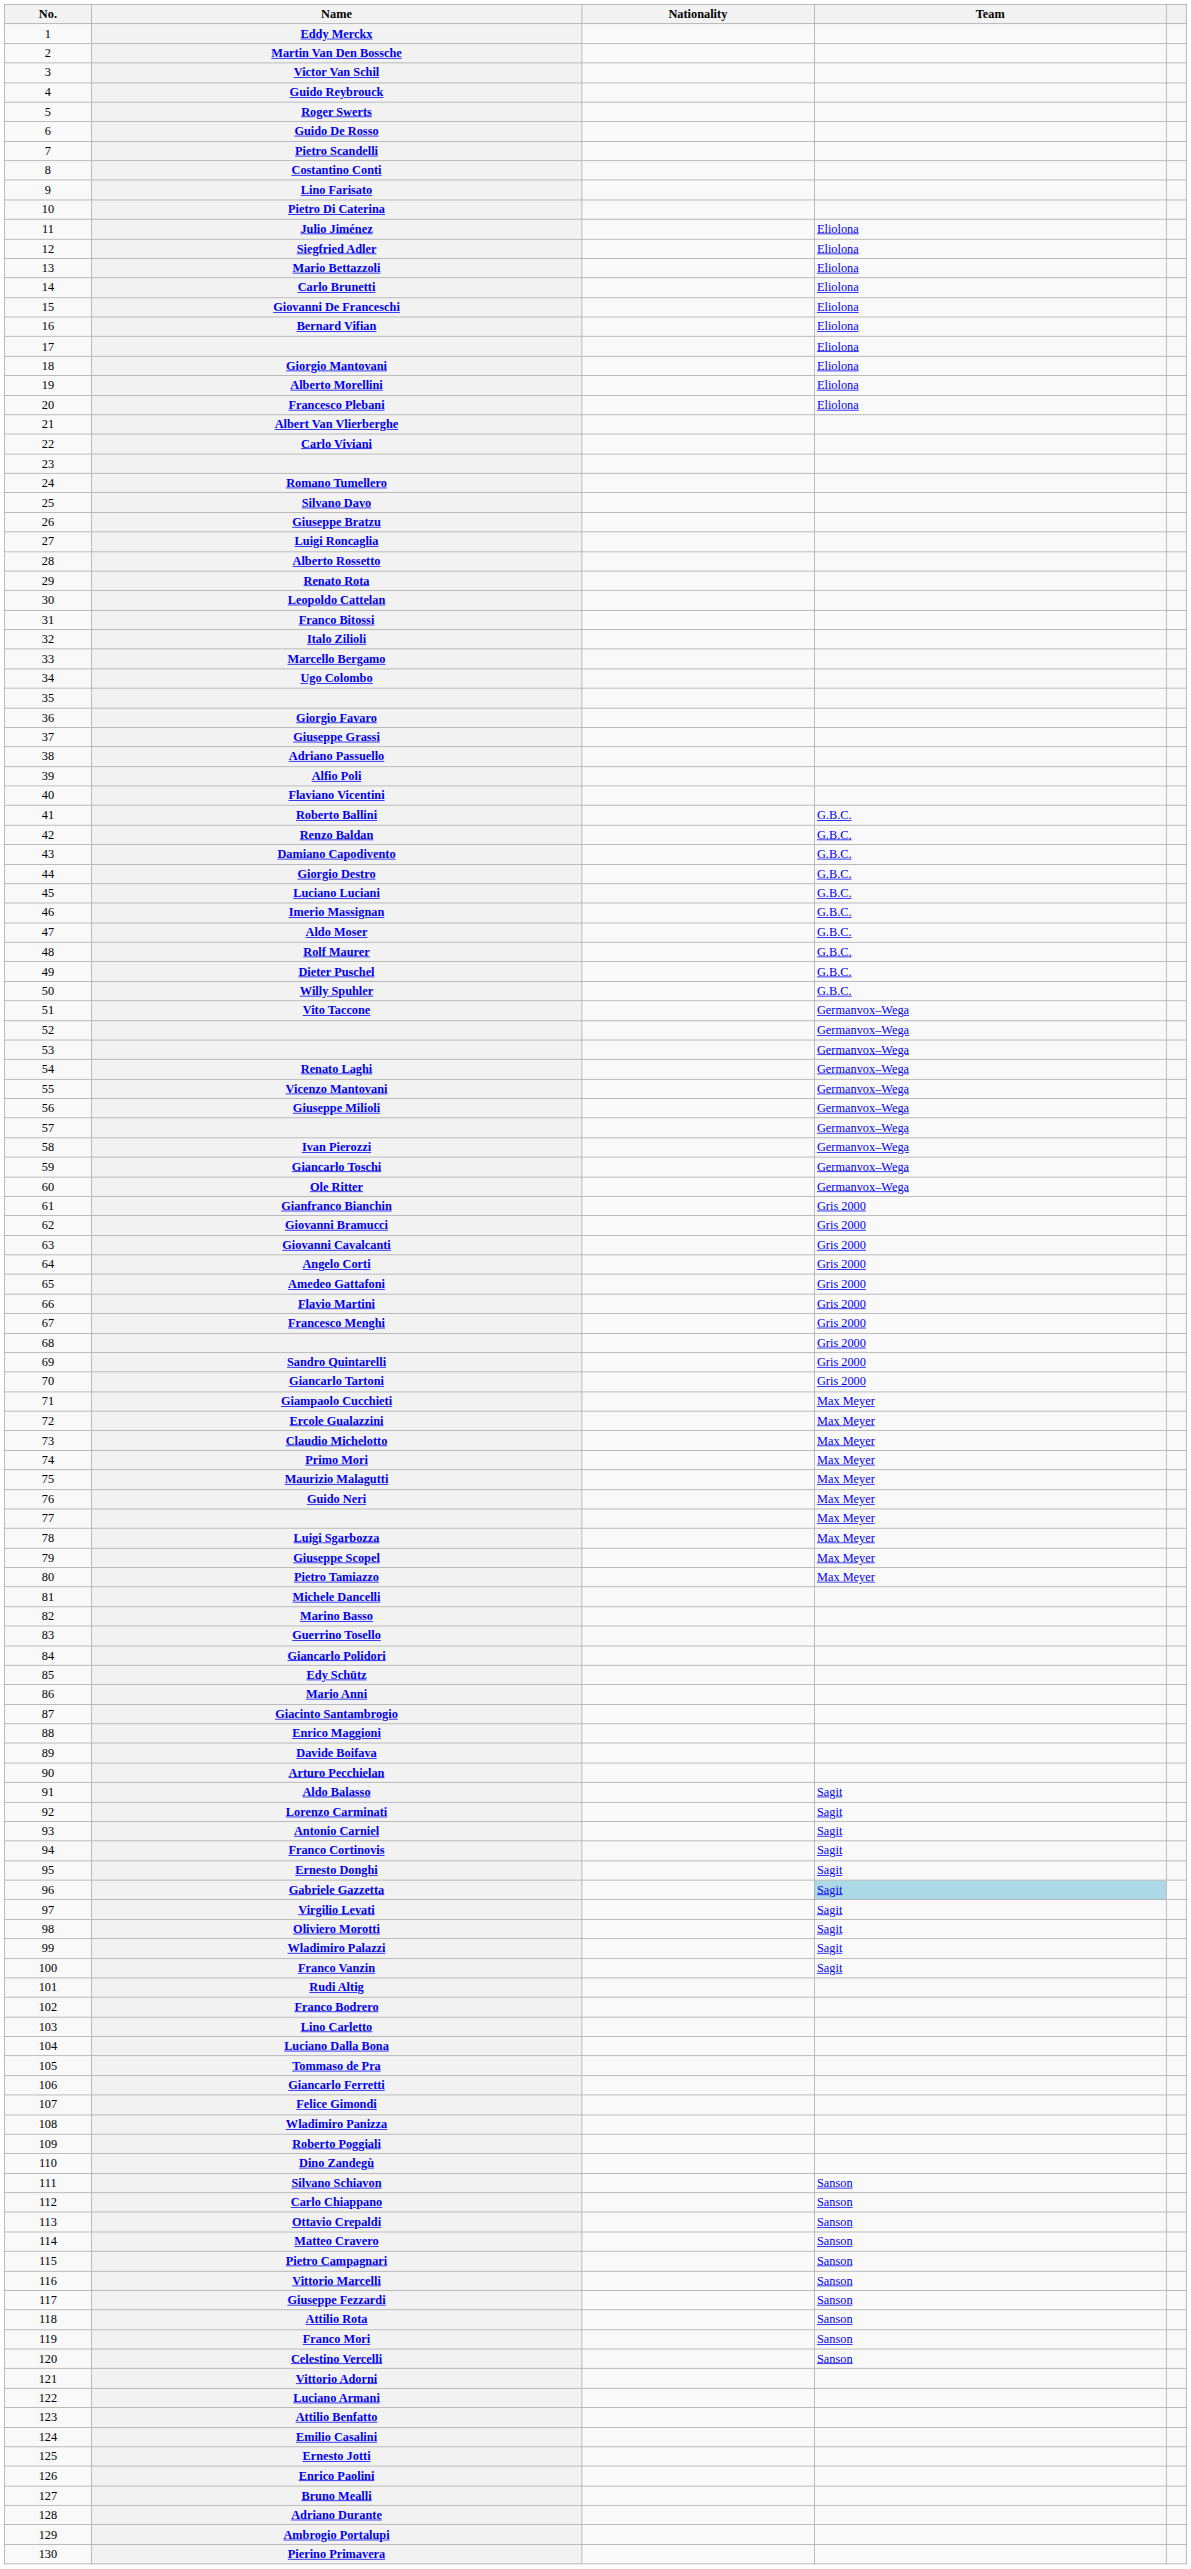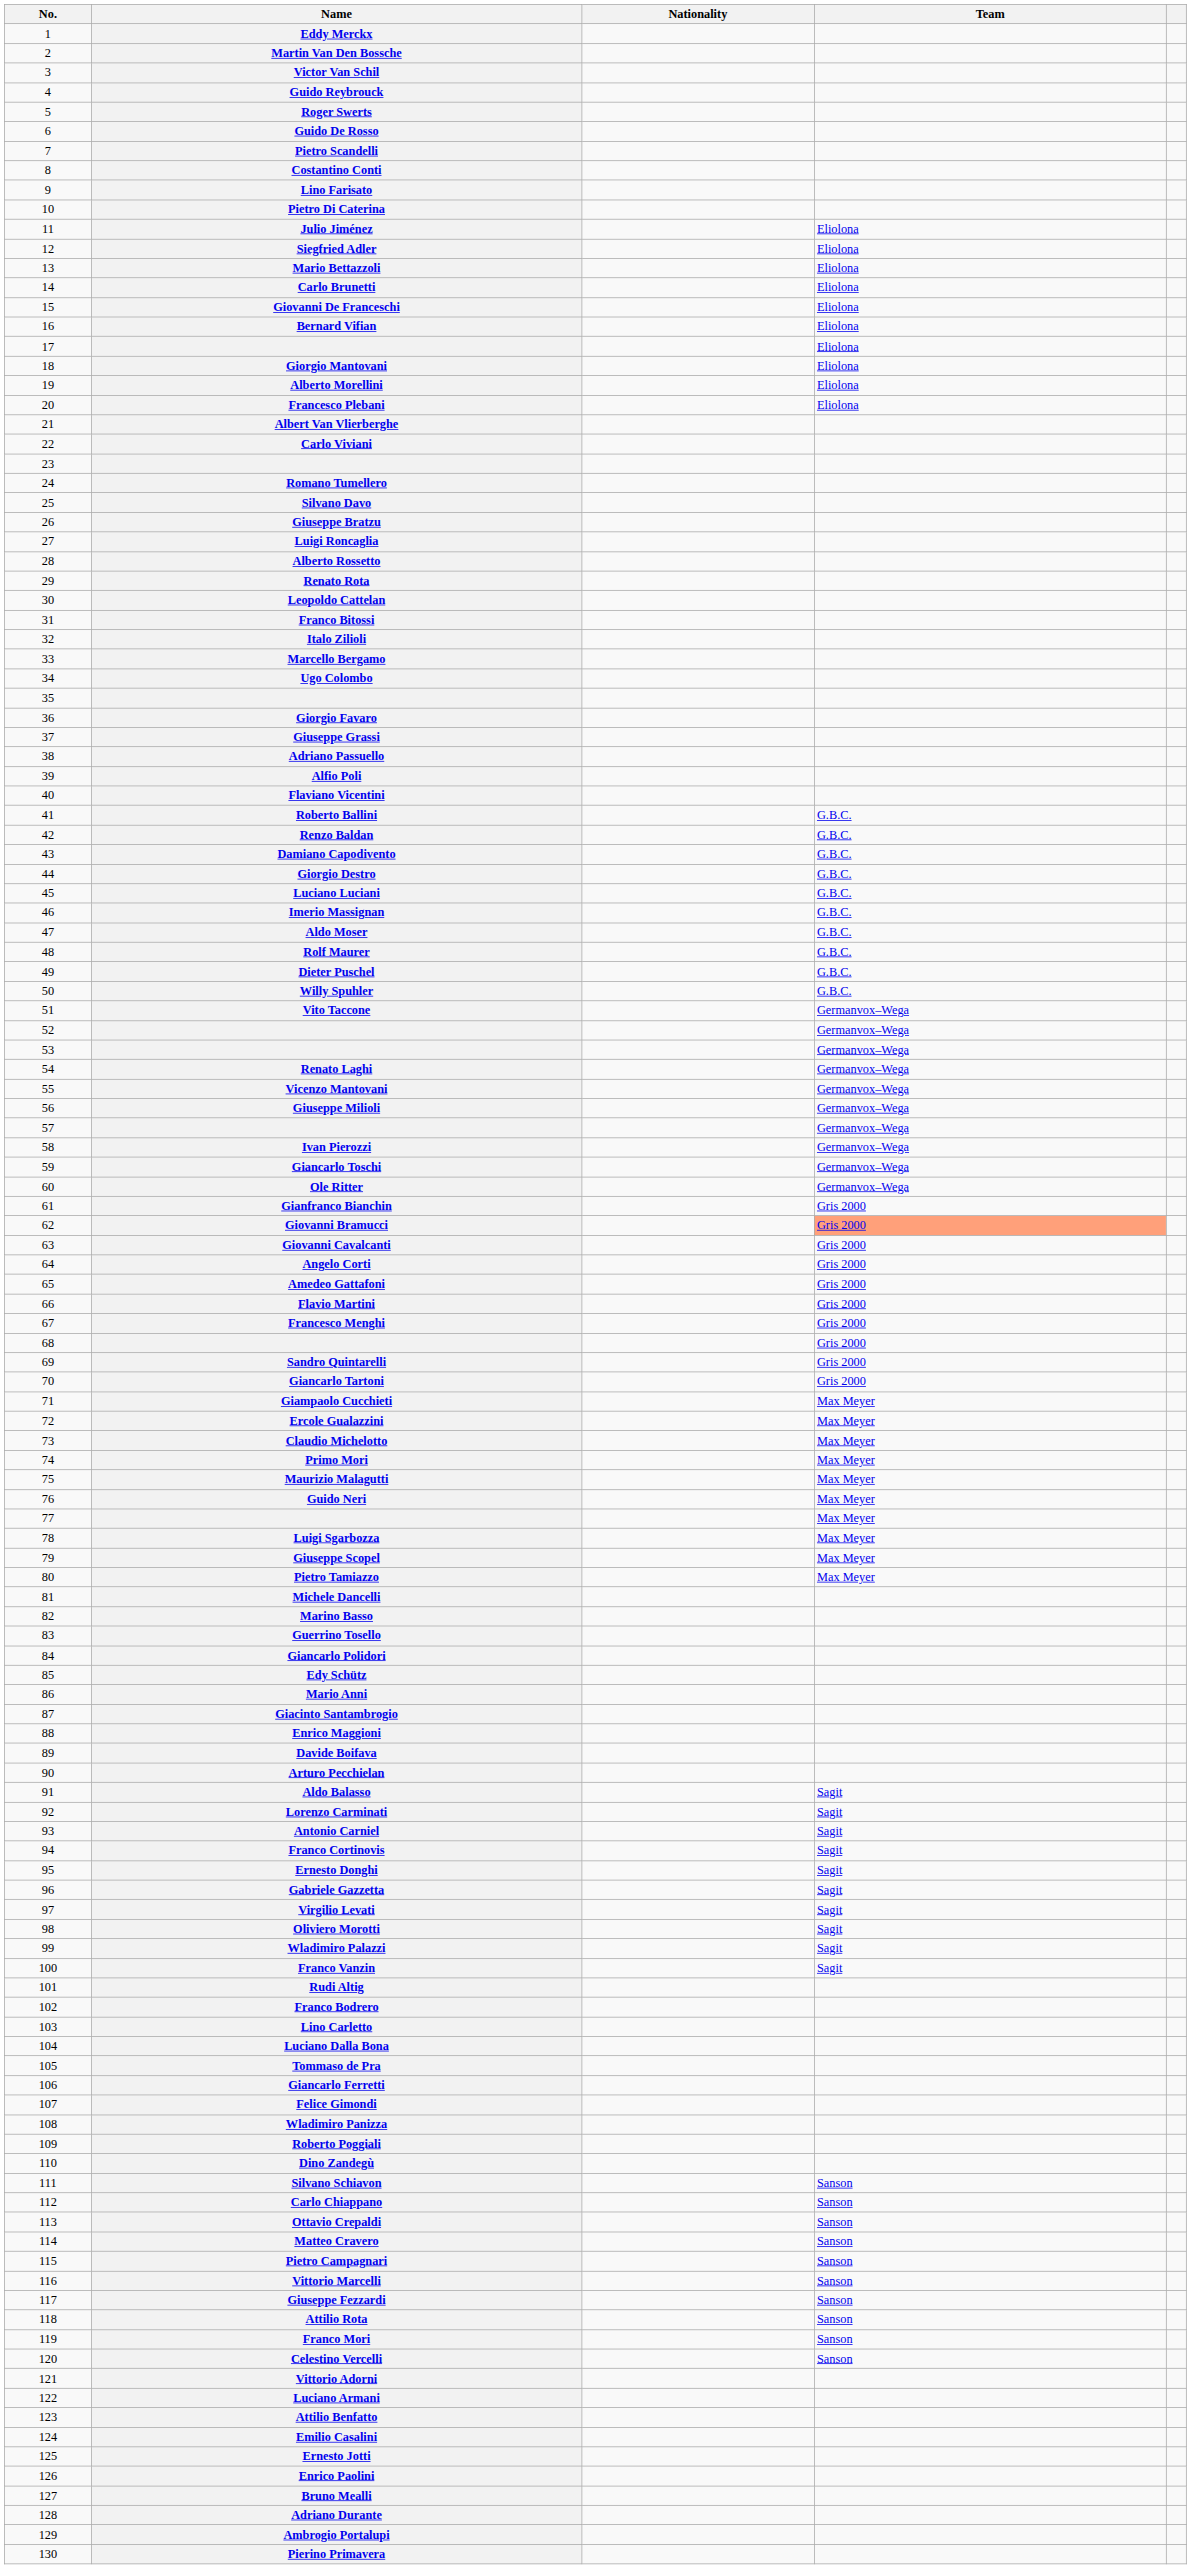(841, 1225) no background -> (841, 1225) lightsalmon background
(830, 1889) lightblue background -> (830, 1889) no background
